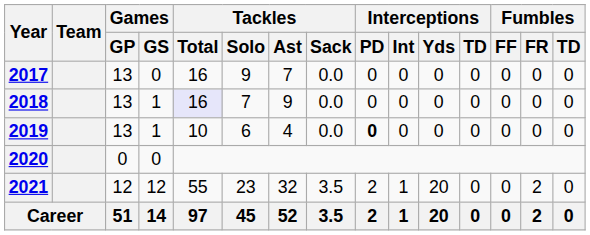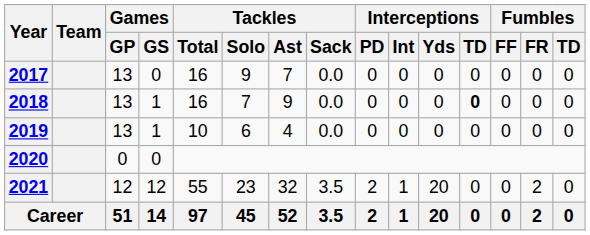(198, 103) lavender background -> (198, 103) no background
(475, 103) normal -> (475, 103) bold
(372, 131) bold -> (372, 131) normal
